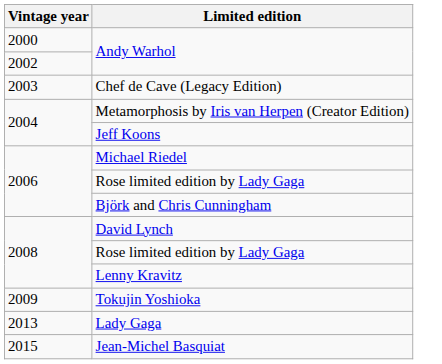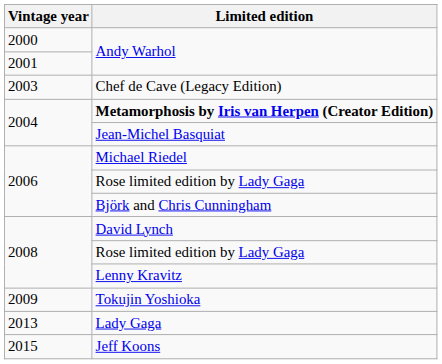(23, 63) 2002 -> (23, 63) 2001
(252, 110) normal -> (264, 110) bold
(128, 134) Jeff Koons -> (160, 134) Jean-Michel Basquiat
(160, 346) Jean-Michel Basquiat -> (128, 346) Jeff Koons
